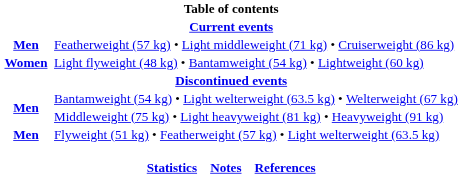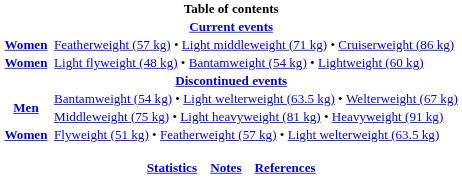(26, 45) Men -> (26, 45) Women
(26, 135) Men -> (26, 135) Women
